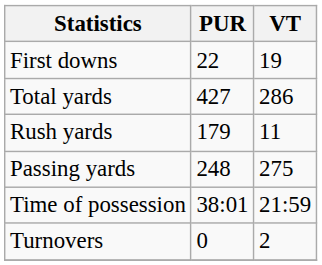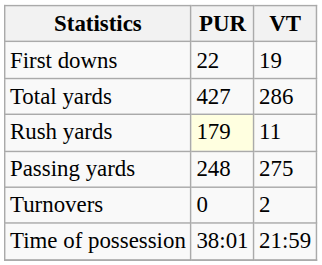(214, 132) no background -> (214, 132) lightyellow background
rows swapped: (57, 241) <-> (98, 204)
